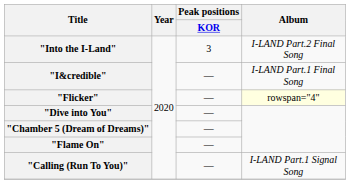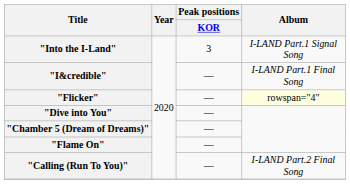(293, 49) I-LAND Part.2 Final Song -> (293, 49) I-LAND Part.1 Signal Song
(293, 166) I-LAND Part.1 Signal Song -> (293, 166) I-LAND Part.2 Final Song
